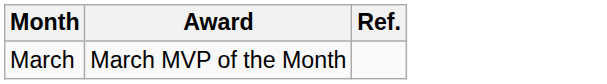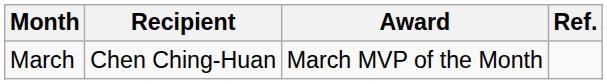+ column: (183, 22)
